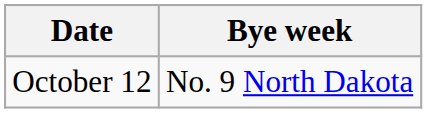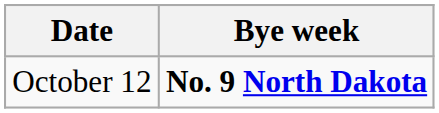(290, 81) normal -> (297, 81) bold
